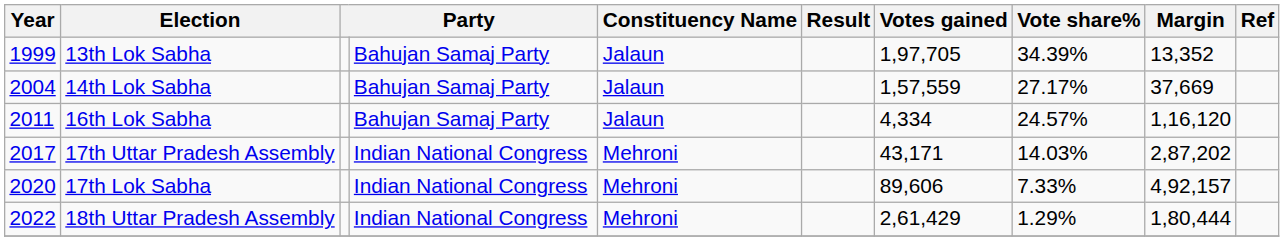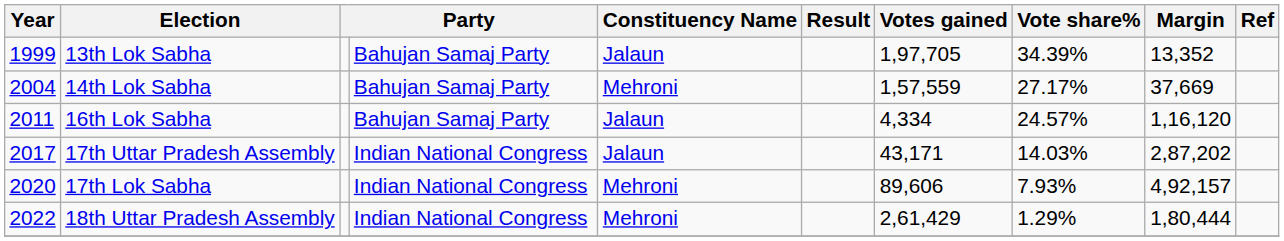(633, 86) Jalaun -> (640, 86) Mehroni
(640, 152) Mehroni -> (633, 152) Jalaun
(1047, 185) 7.33% -> (1047, 185) 7.93%
